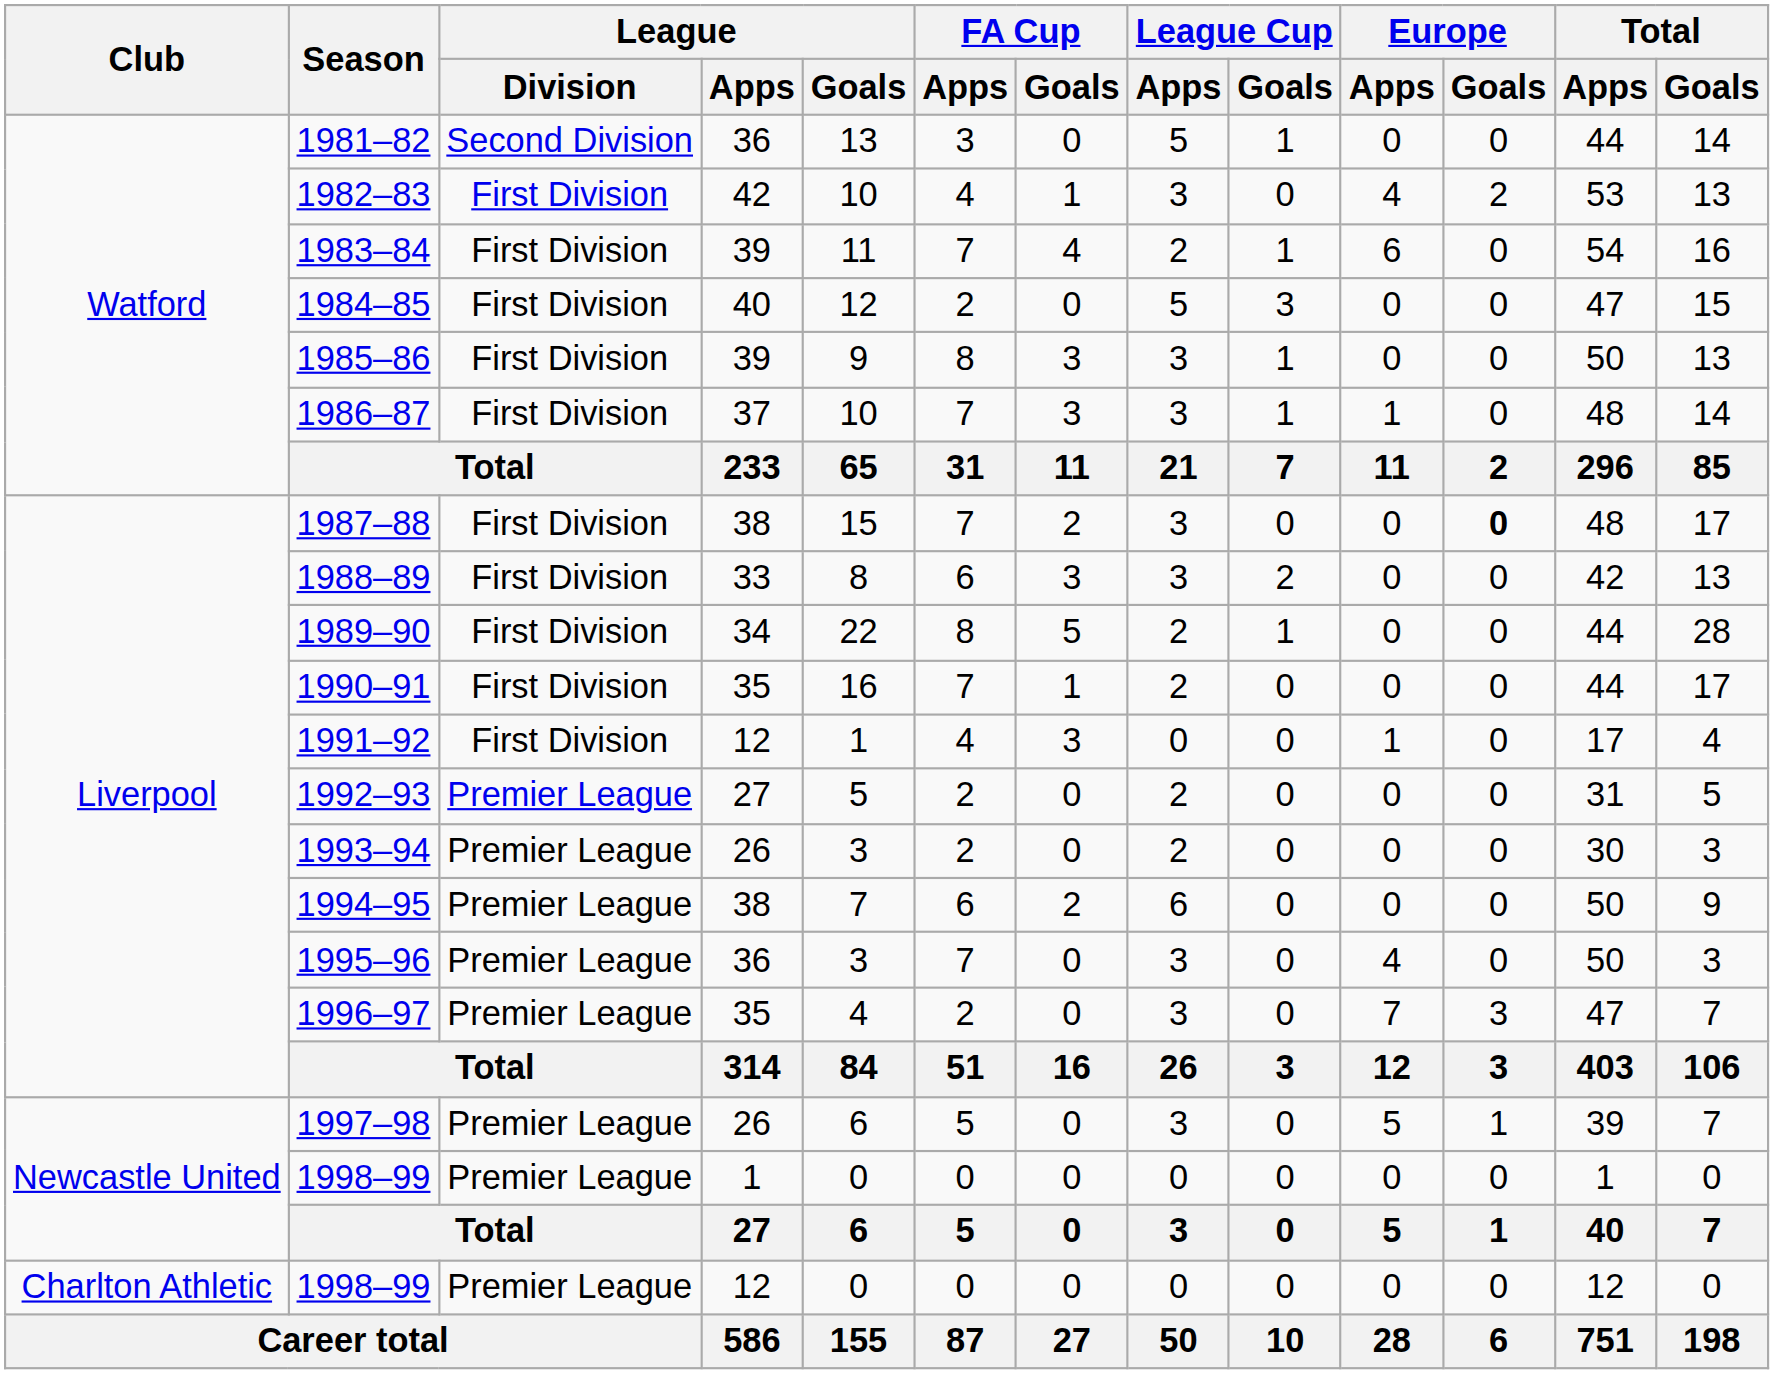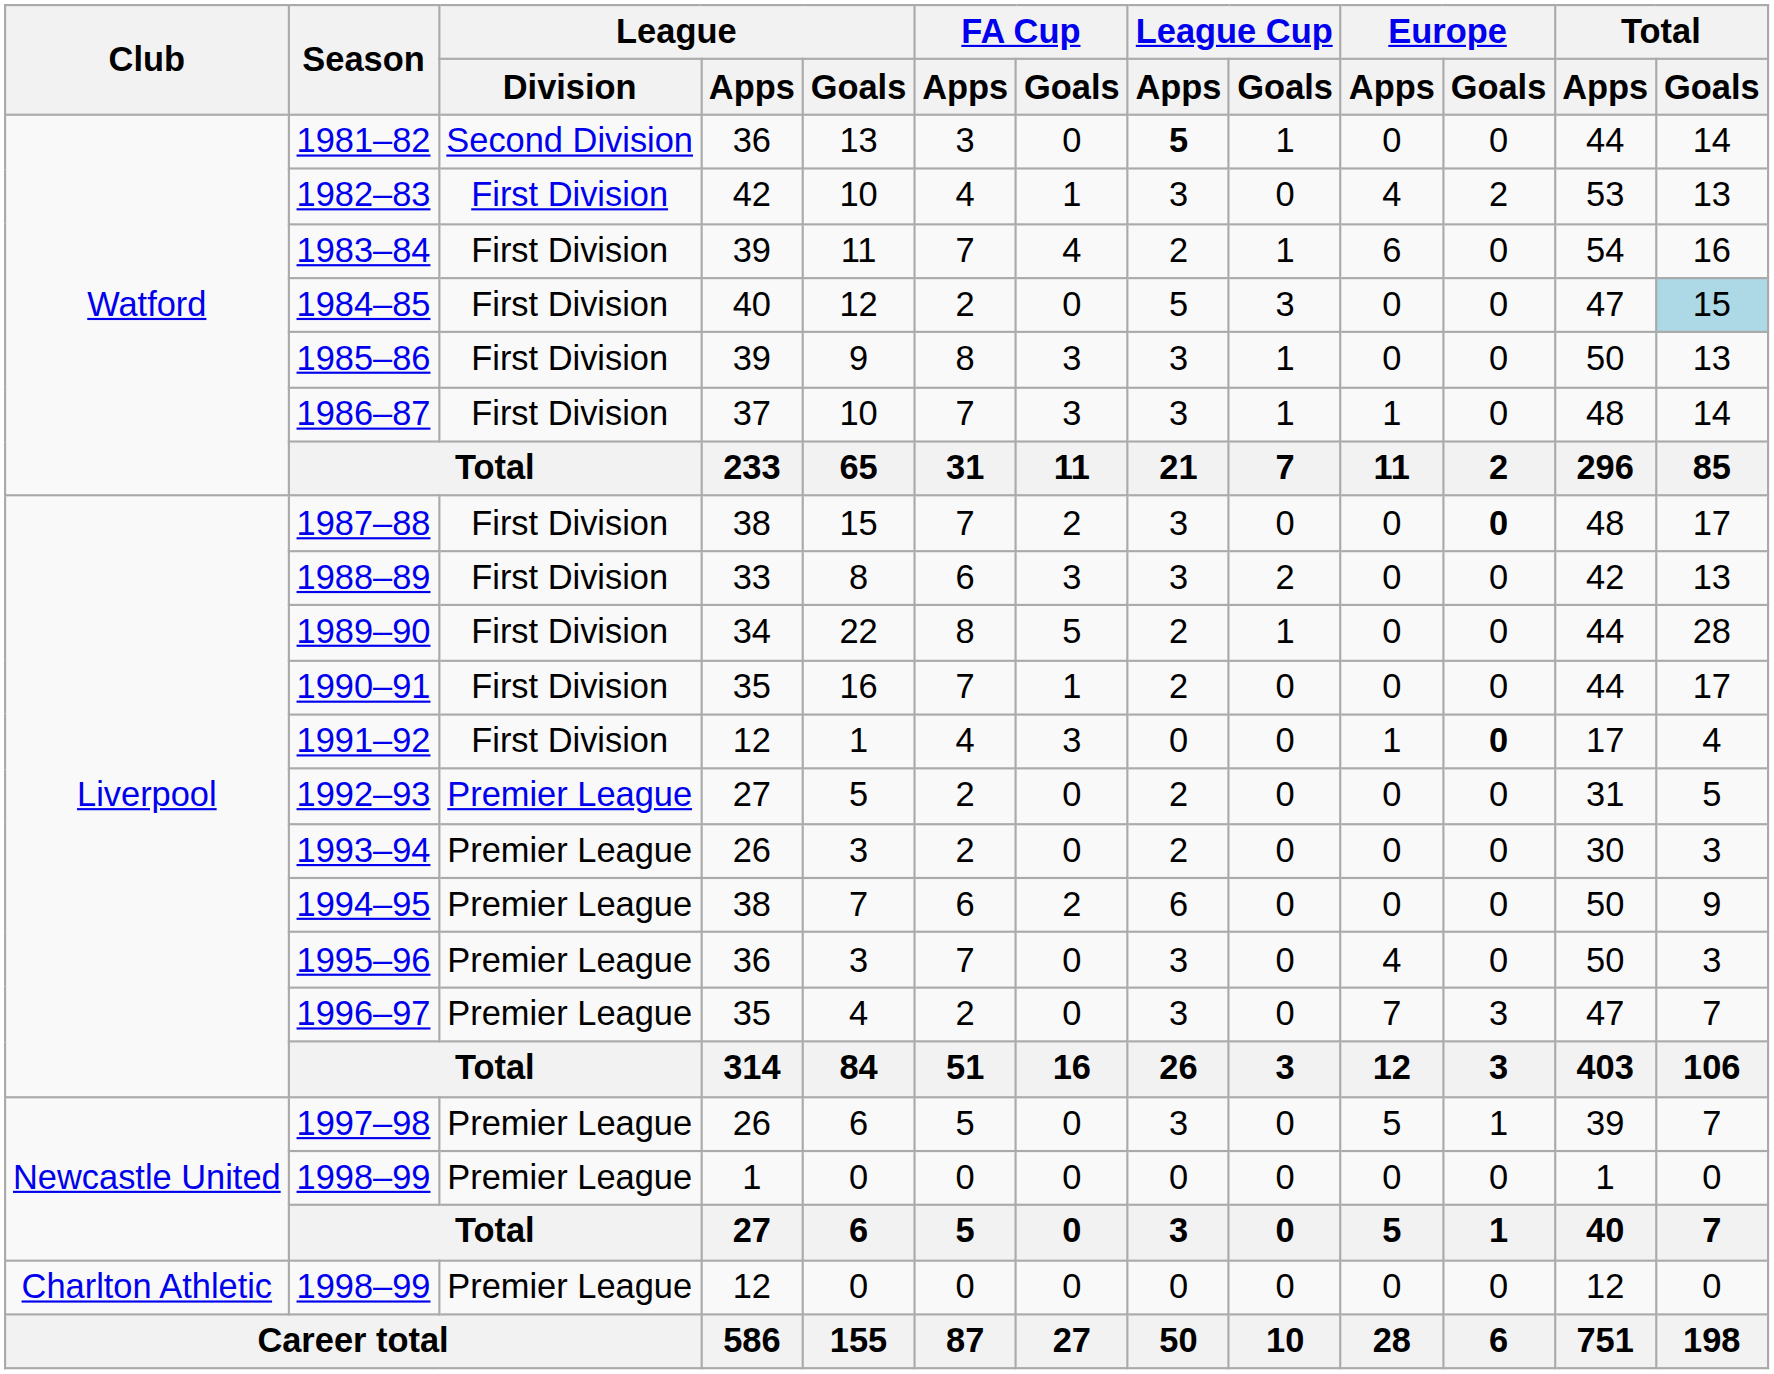(1179, 140) normal -> (1179, 140) bold
(1712, 304) no background -> (1712, 304) lightblue background
(1498, 741) normal -> (1498, 741) bold
